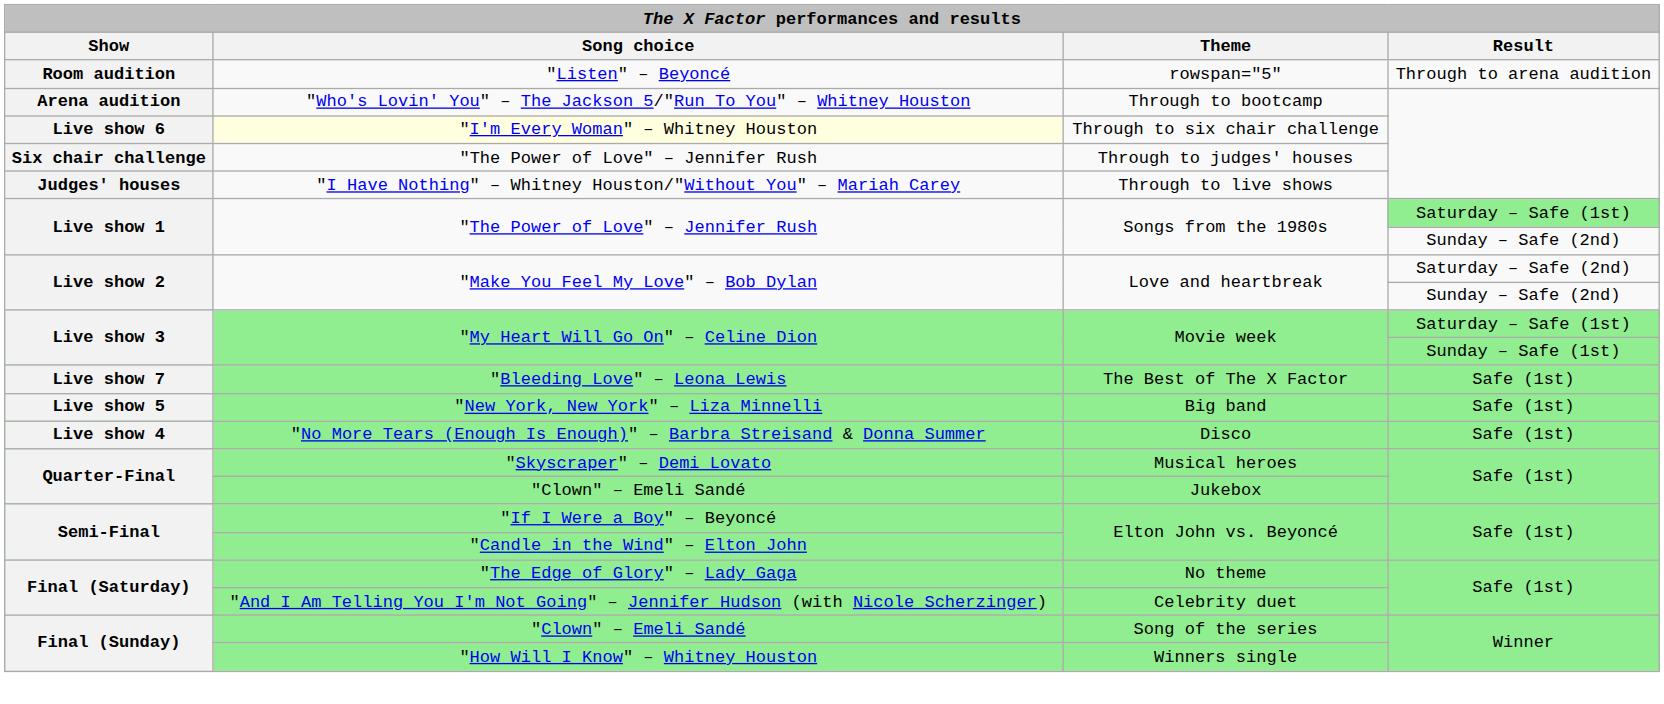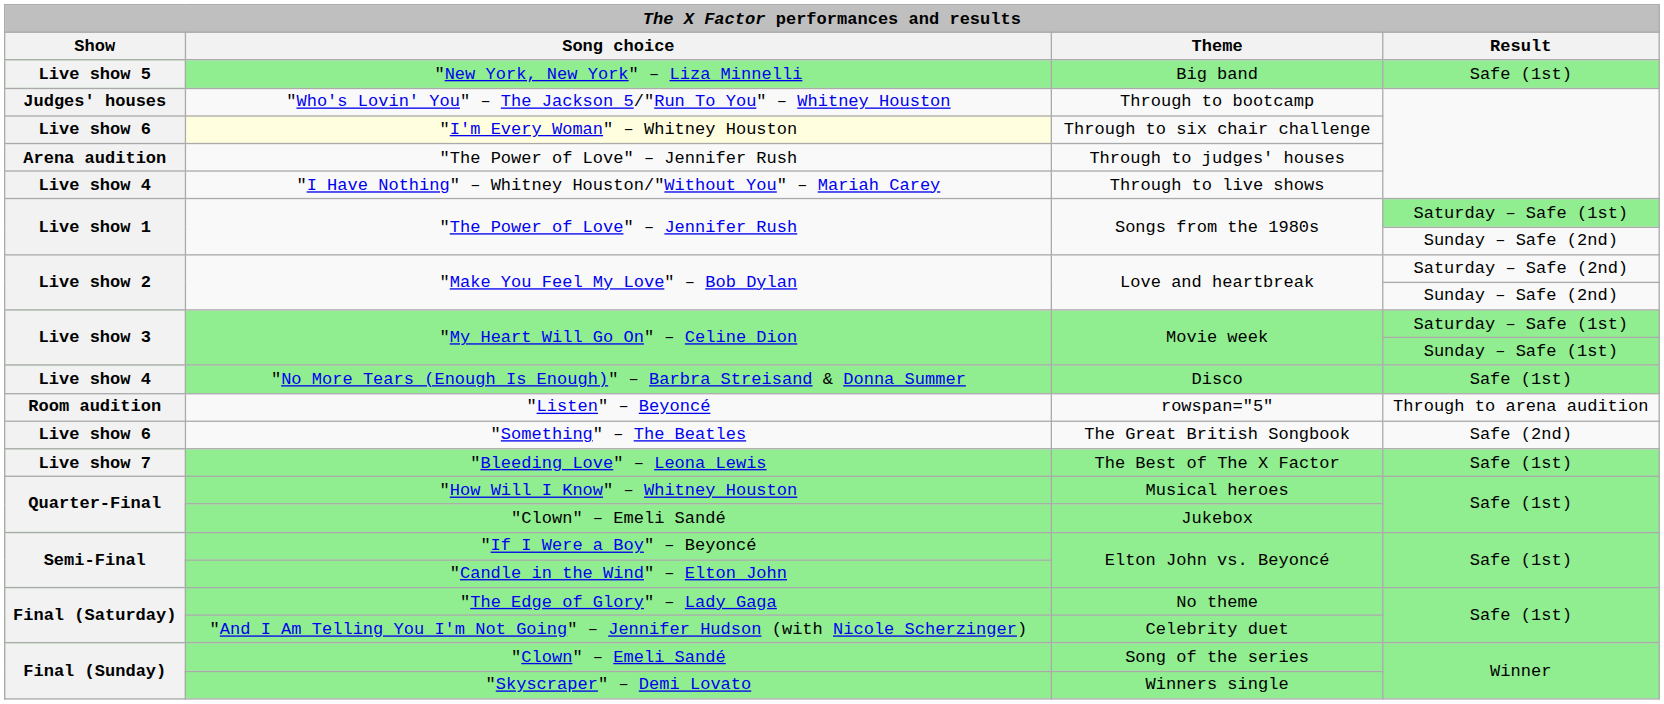rows swapped: (1226, 74) <-> (1226, 407)
(109, 102) Arena audition -> (95, 102) Judges' houses
(109, 157) Six chair challenge -> (95, 157) Arena audition
(109, 185) Judges' houses -> (95, 185) Live show 4
rows swapped: (1226, 435) <-> (1226, 379)
+ row: (1217, 435)
(638, 463) "Skyscraper" – Demi Lovato -> (618, 490) "How Will I Know" – Whitney Houston
(638, 657) "How Will I Know" – Whitney Houston -> (618, 685) "Skyscraper" – Demi Lovato
